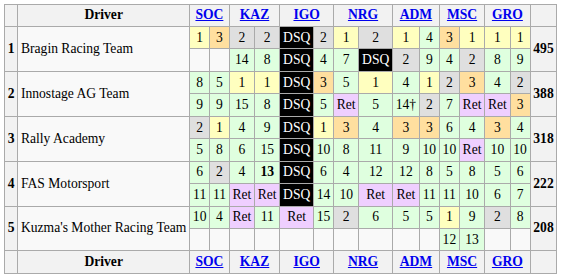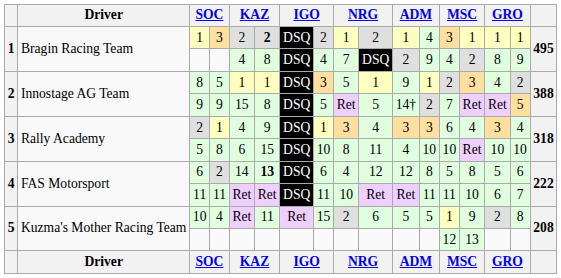(267, 37) normal -> (267, 37) bold
(242, 60) 14 -> (242, 60) 4
(406, 82) 4 -> (406, 82) 9
(520, 105) 3 -> (520, 105) 5
(406, 149) 9 -> (406, 149) 4
(242, 172) 4 -> (242, 172) 14
(324, 194) 14 -> (324, 194) 11
